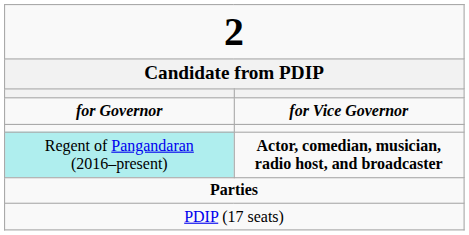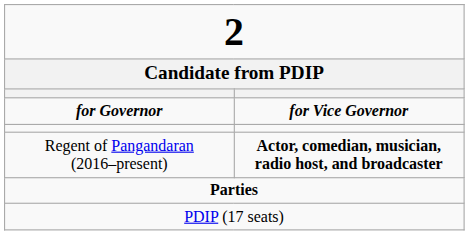(119, 154) paleturquoise background -> (119, 154) no background
